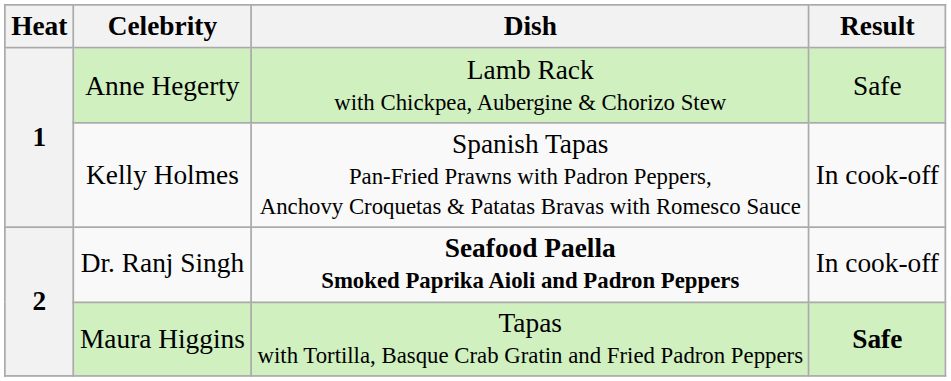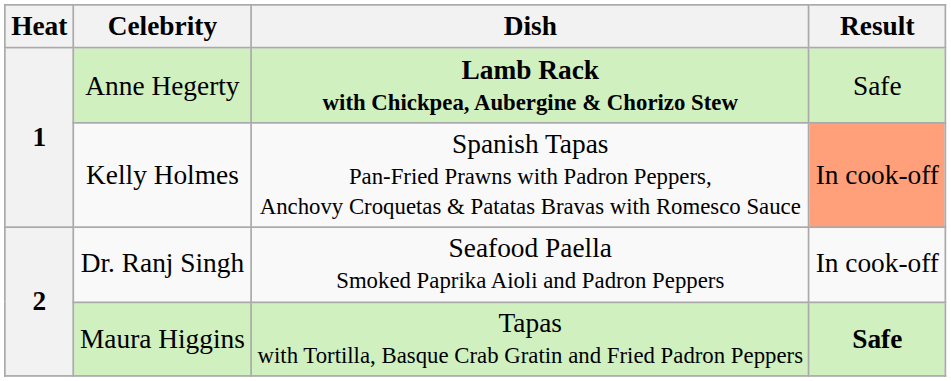(530, 84) normal -> (530, 84) bold
(877, 174) no background -> (877, 174) lightsalmon background
(530, 264) bold -> (530, 264) normal
